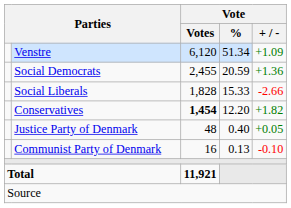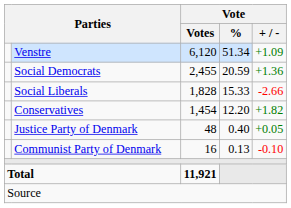(203, 110) bold -> (203, 110) normal
